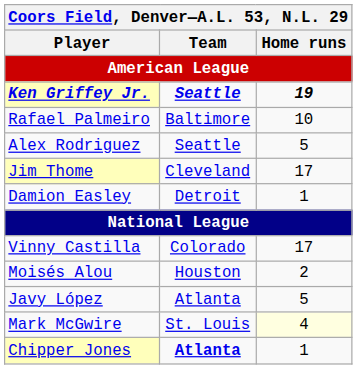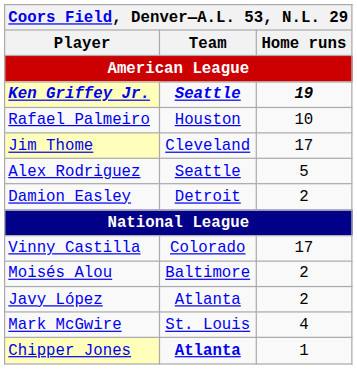(208, 120) Baltimore -> (208, 120) Houston
rows swapped: (51, 171) <-> (74, 146)
(304, 197) 1 -> (304, 197) 2
(208, 274) Houston -> (208, 274) Baltimore
(304, 299) 5 -> (304, 299) 2
(304, 325) lightyellow background -> (304, 325) no background
